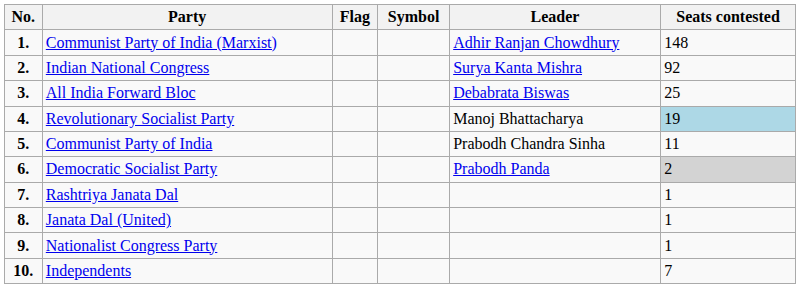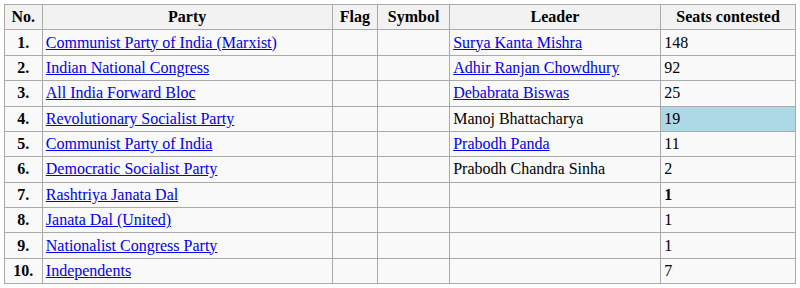(536, 42) Adhir Ranjan Chowdhury -> (518, 42) Surya Kanta Mishra
(518, 67) Surya Kanta Mishra -> (536, 67) Adhir Ranjan Chowdhury
(529, 144) Prabodh Chandra Sinha -> (501, 144) Prabodh Panda
(501, 169) Prabodh Panda -> (529, 169) Prabodh Chandra Sinha
(668, 169) lightgrey background -> (668, 169) no background
(668, 194) normal -> (668, 194) bold
